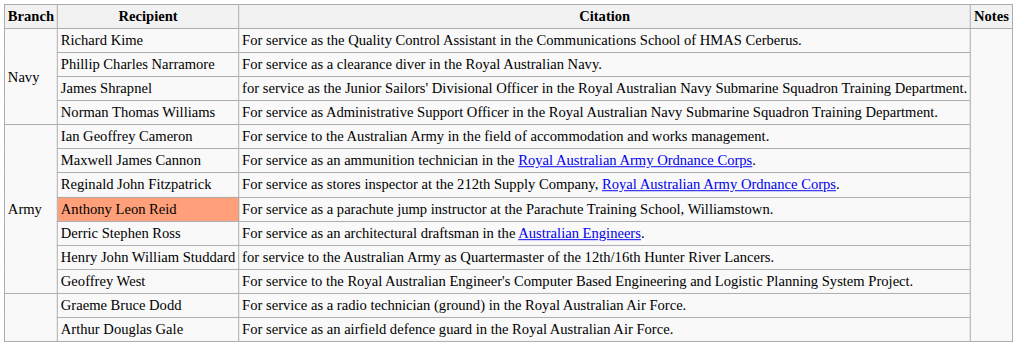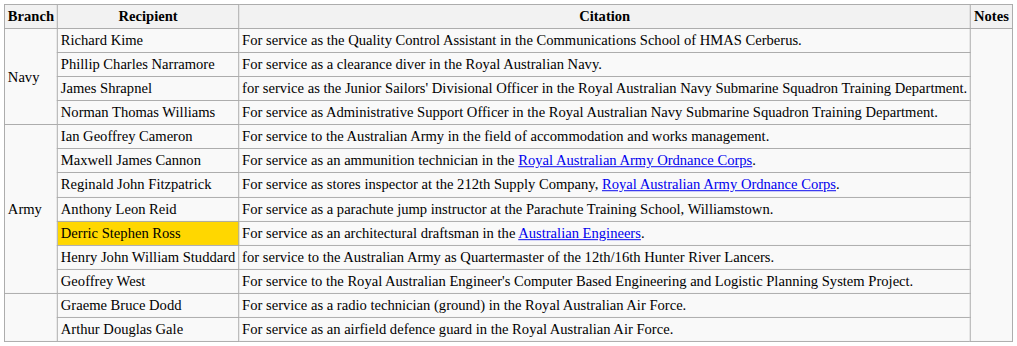(119, 209) lightsalmon background -> (119, 209) no background
(121, 233) no background -> (121, 233) gold background
